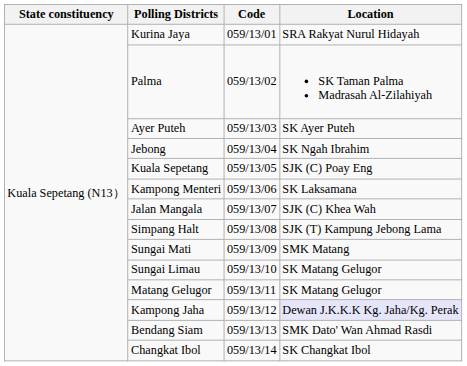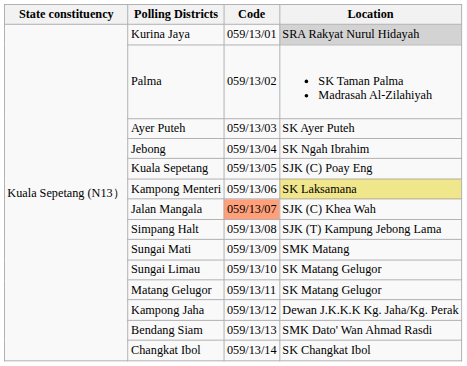(351, 34) no background -> (351, 34) lightgrey background
(320, 188) no background -> (320, 188) khaki background
(252, 208) no background -> (252, 208) lightsalmon background
(370, 309) lavender background -> (370, 309) no background
